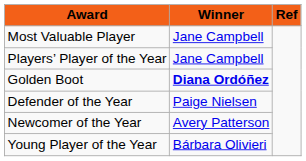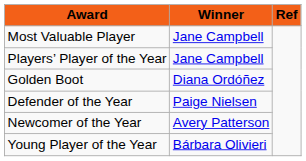(221, 79) bold -> (219, 79) normal
